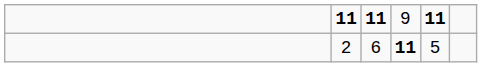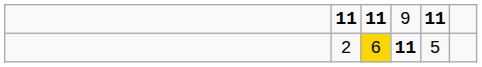(376, 48) no background -> (376, 48) gold background
